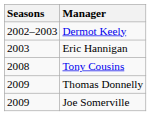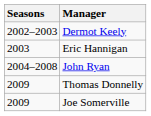+ row: (86, 66)
- row: (93, 66)
